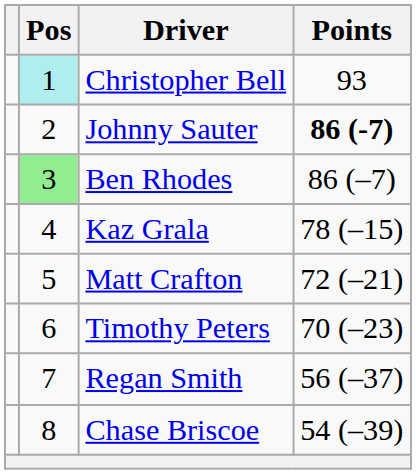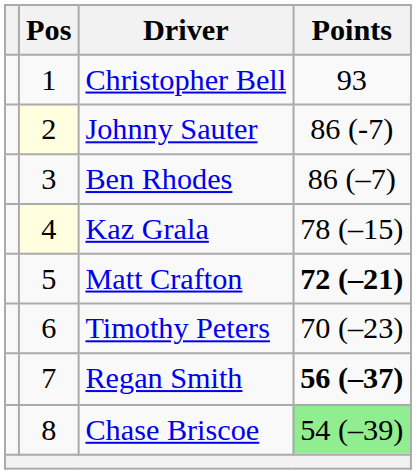(49, 79) paleturquoise background -> (49, 79) no background
(49, 129) no background -> (49, 129) lightyellow background
(352, 129) bold -> (352, 129) normal
(49, 179) lightgreen background -> (49, 179) no background
(49, 229) no background -> (49, 229) lightyellow background
(352, 278) normal -> (352, 278) bold
(352, 378) normal -> (352, 378) bold
(352, 428) no background -> (352, 428) lightgreen background
